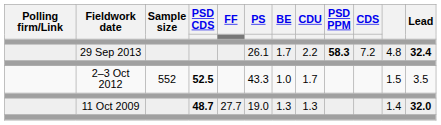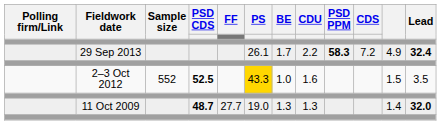(394, 52) 4.8 -> (394, 52) 4.9
(258, 79) no background -> (258, 79) gold background
(310, 79) 1.7 -> (310, 79) 1.6
